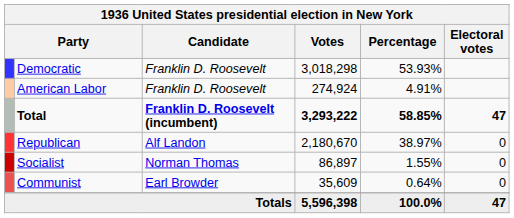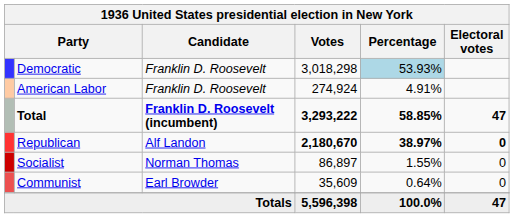(420, 69) no background -> (420, 69) lightblue background
(329, 143) normal -> (329, 143) bold
(420, 143) normal -> (420, 143) bold
(502, 143) normal -> (502, 143) bold
